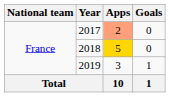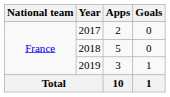(118, 30) lightsalmon background -> (118, 30) no background
(118, 48) gold background -> (118, 48) no background
